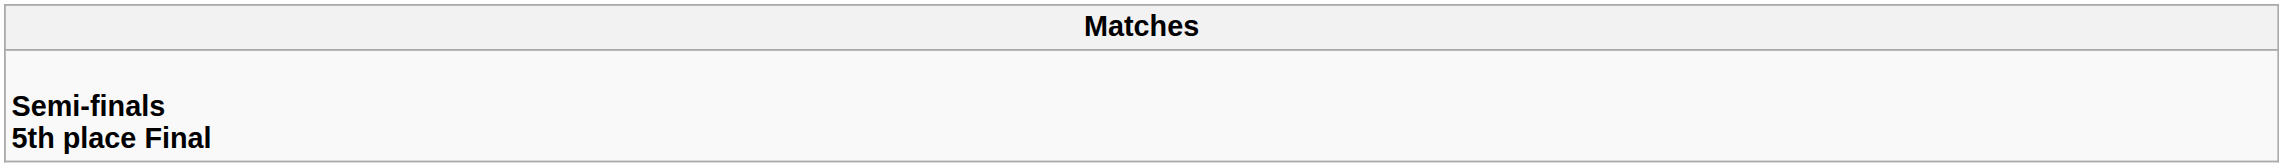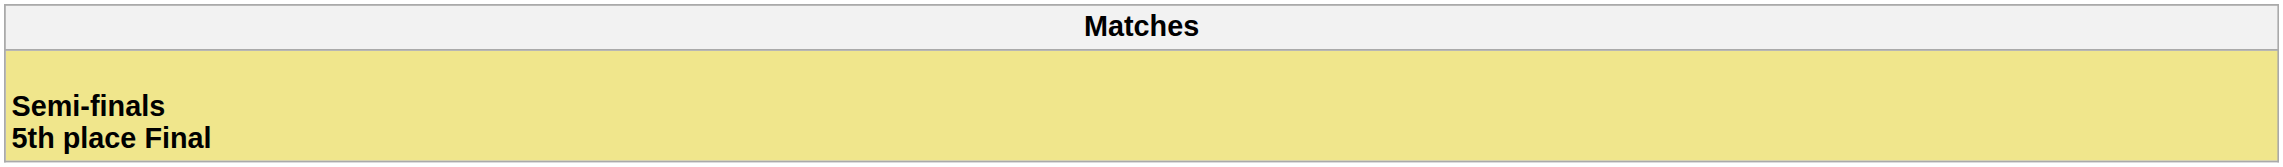(112, 121) no background -> (112, 121) khaki background
